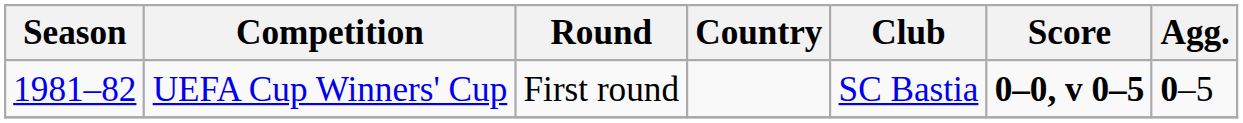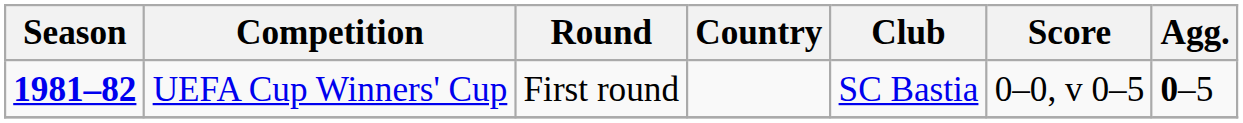(75, 88) normal -> (75, 88) bold
(1069, 88) bold -> (1069, 88) normal
